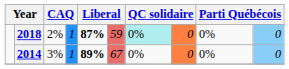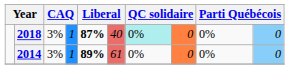(55, 34) 2% -> (55, 34) 3%
(116, 34) 59 -> (116, 34) 40
(116, 54) 67 -> (116, 54) 61
